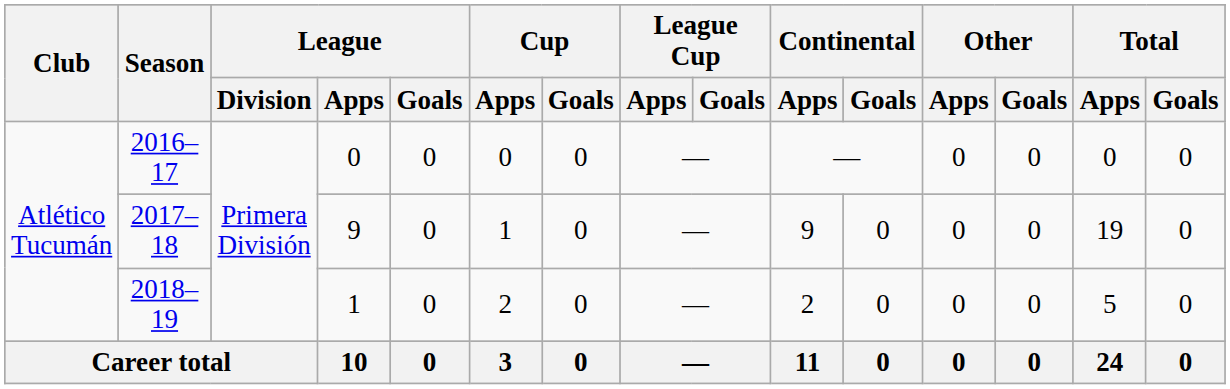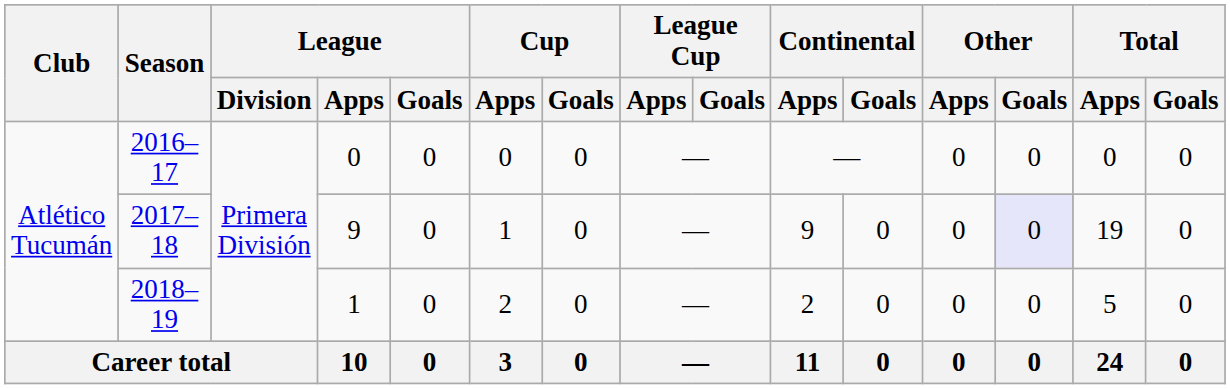(1034, 230) no background -> (1034, 230) lavender background
